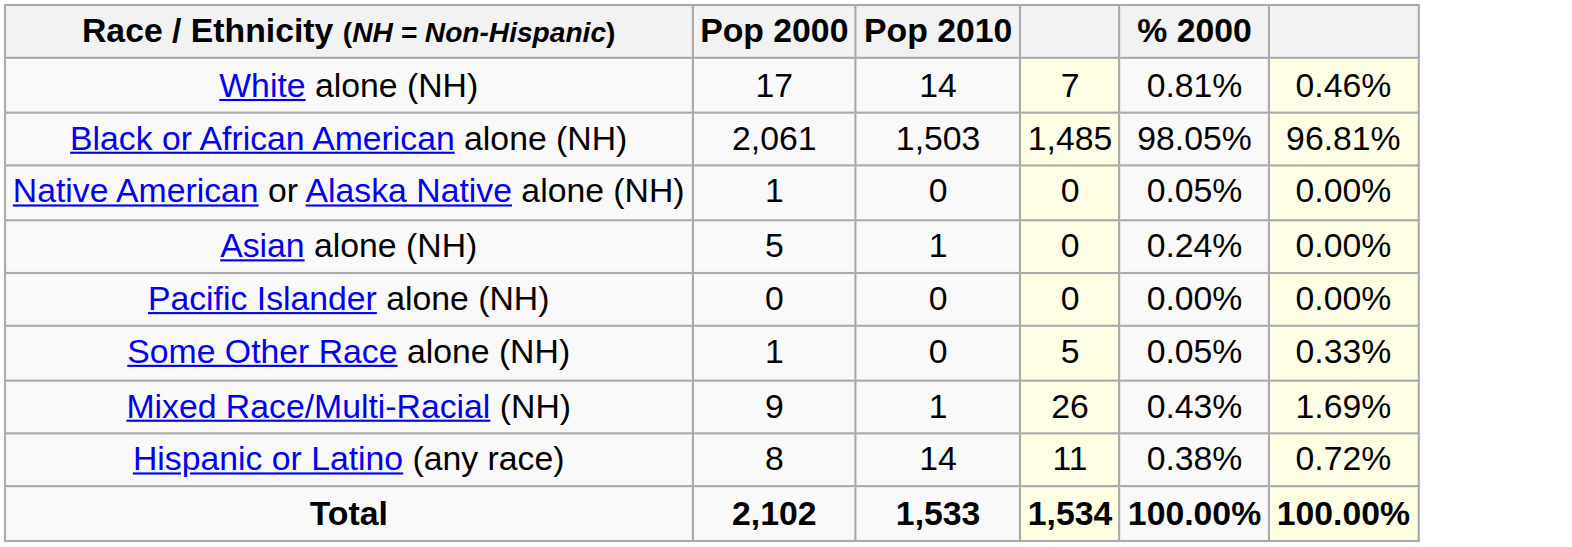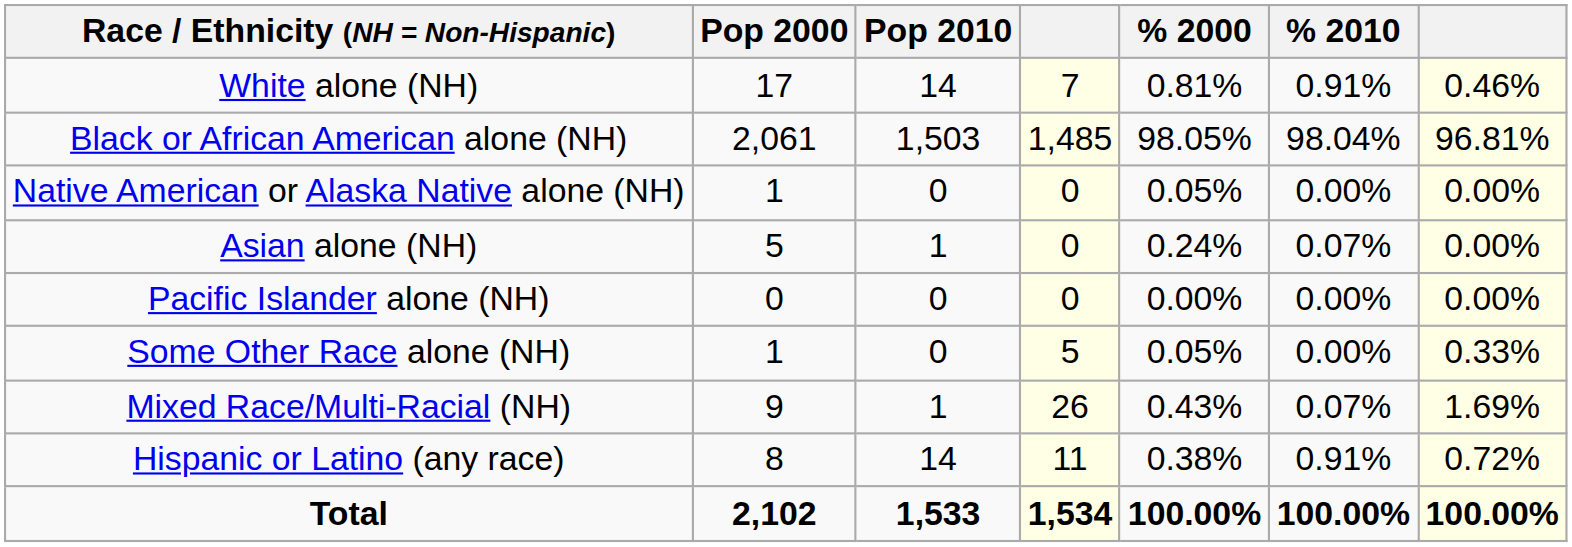+ column: (1343, 31)
